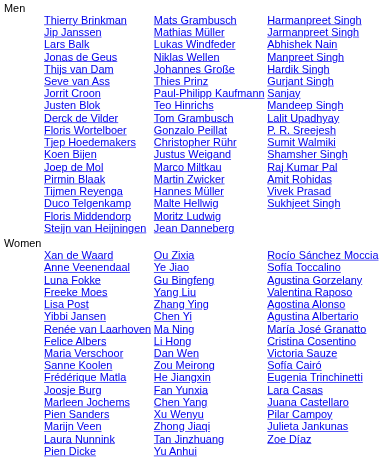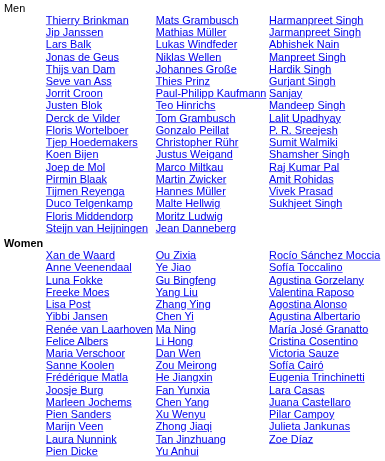(23, 243) normal -> (24, 243) bold
